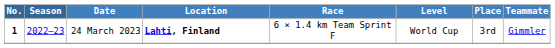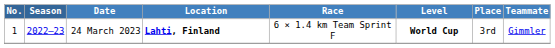(15, 31) bold -> (15, 31) normal
(434, 31) normal -> (434, 31) bold
